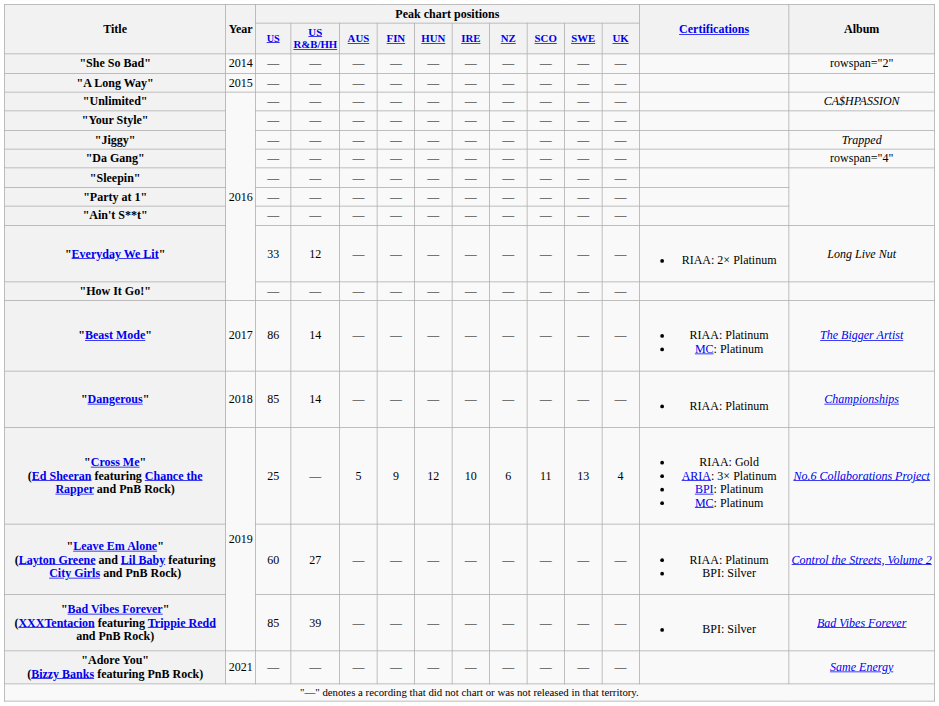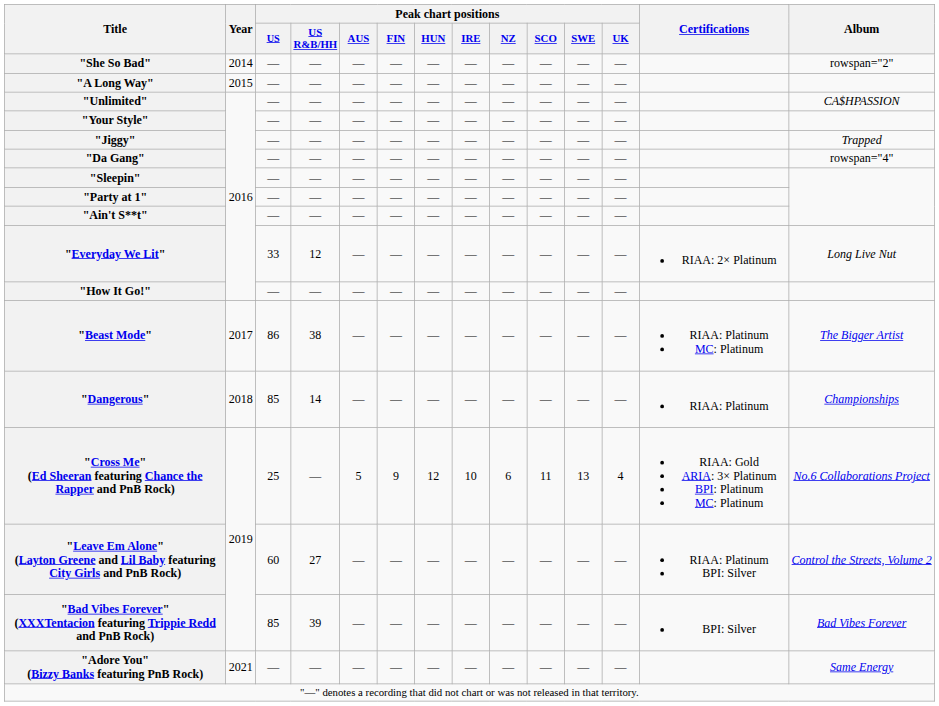(315, 335) 14 -> (315, 335) 38
